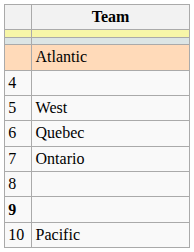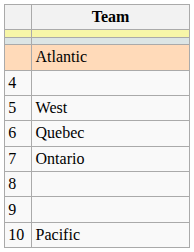(12, 209) bold -> (12, 209) normal
